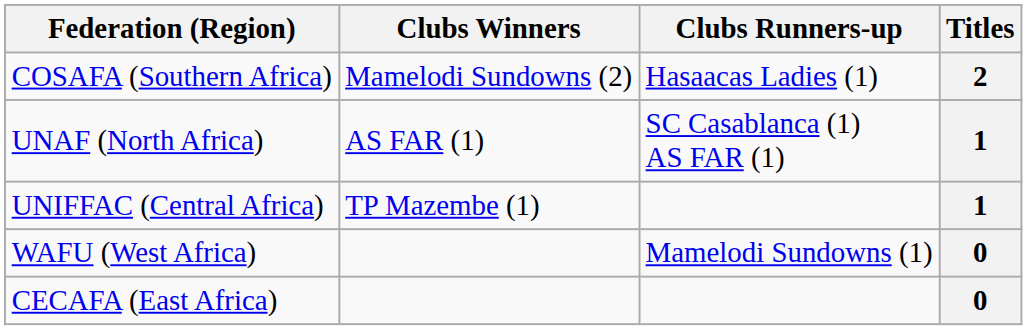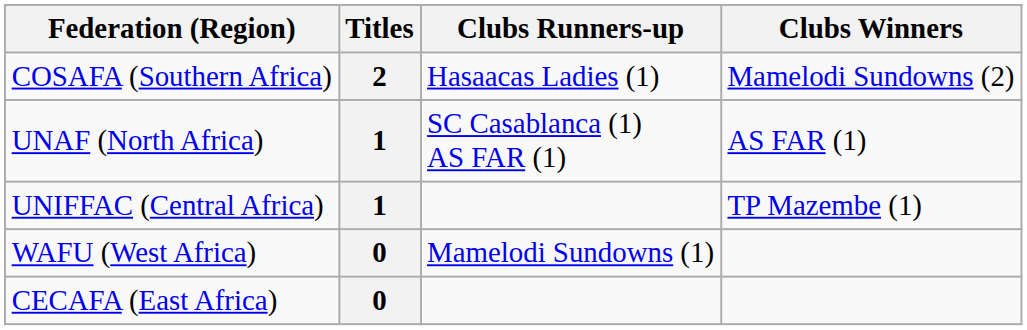columns swapped: (489, 28) <-> (980, 28)
